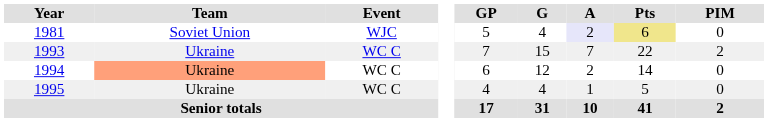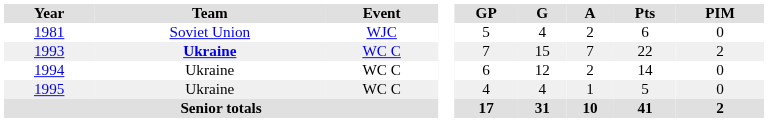(590, 32) lavender background -> (590, 32) no background
(645, 32) khaki background -> (645, 32) no background
(210, 51) normal -> (210, 51) bold
(210, 70) lightsalmon background -> (210, 70) no background
